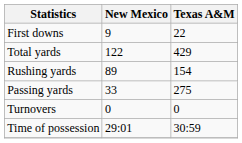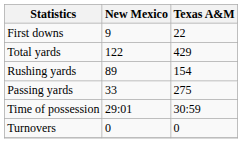rows swapped: (32, 109) <-> (53, 128)
